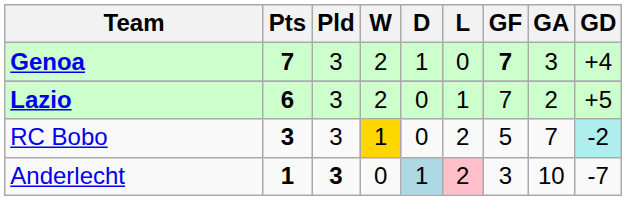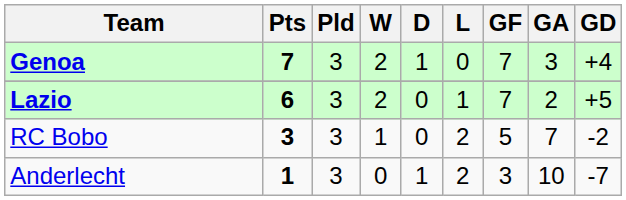(506, 61) bold -> (506, 61) normal
(381, 137) gold background -> (381, 137) no background
(598, 137) paleturquoise background -> (598, 137) no background
(336, 175) bold -> (336, 175) normal
(422, 175) lightblue background -> (422, 175) no background
(463, 175) pink background -> (463, 175) no background
